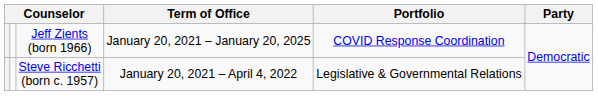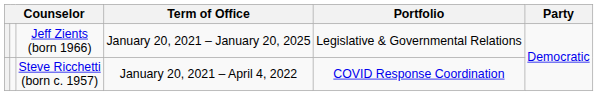(419, 40) COVID Response Coordination -> (419, 40) Legislative & Governmental Relations
(419, 74) Legislative & Governmental Relations -> (419, 74) COVID Response Coordination
